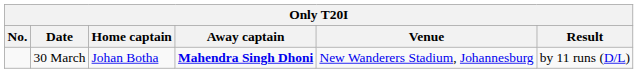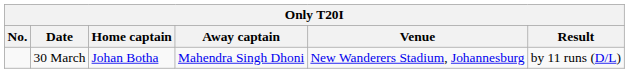(246, 57) bold -> (241, 57) normal
